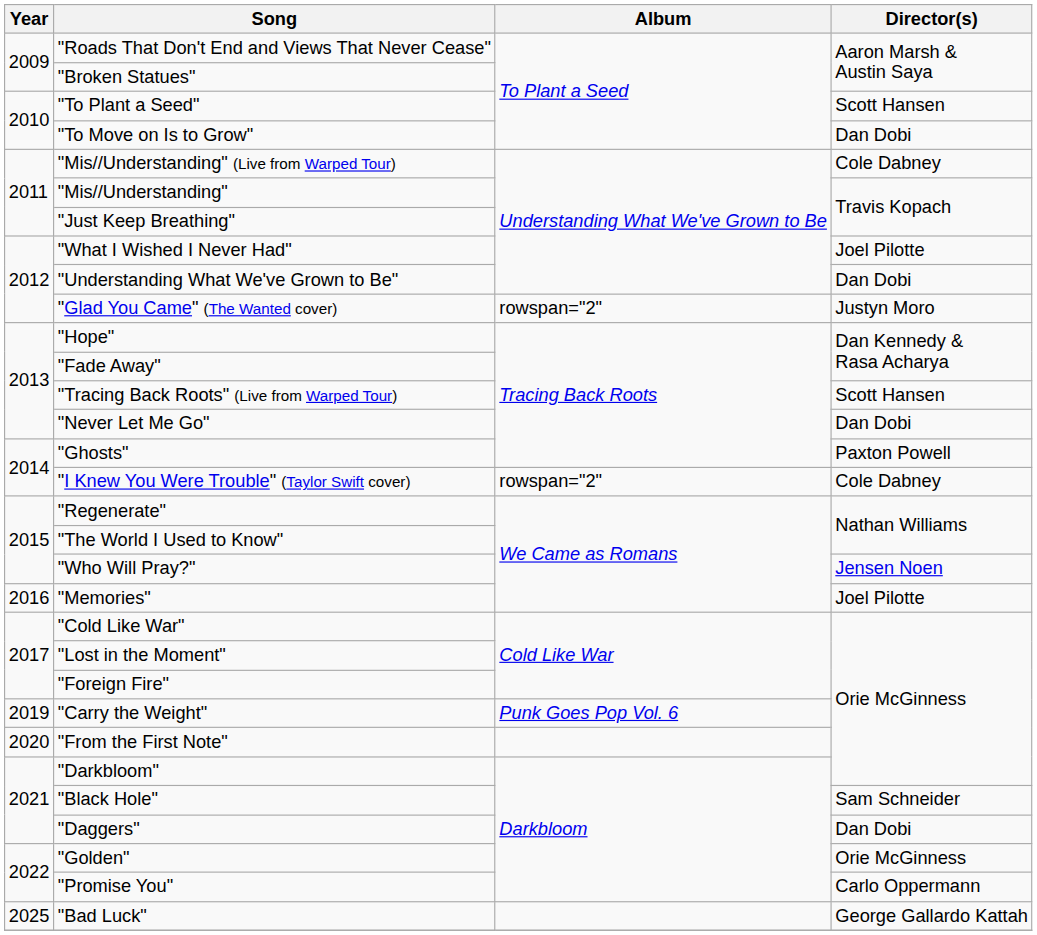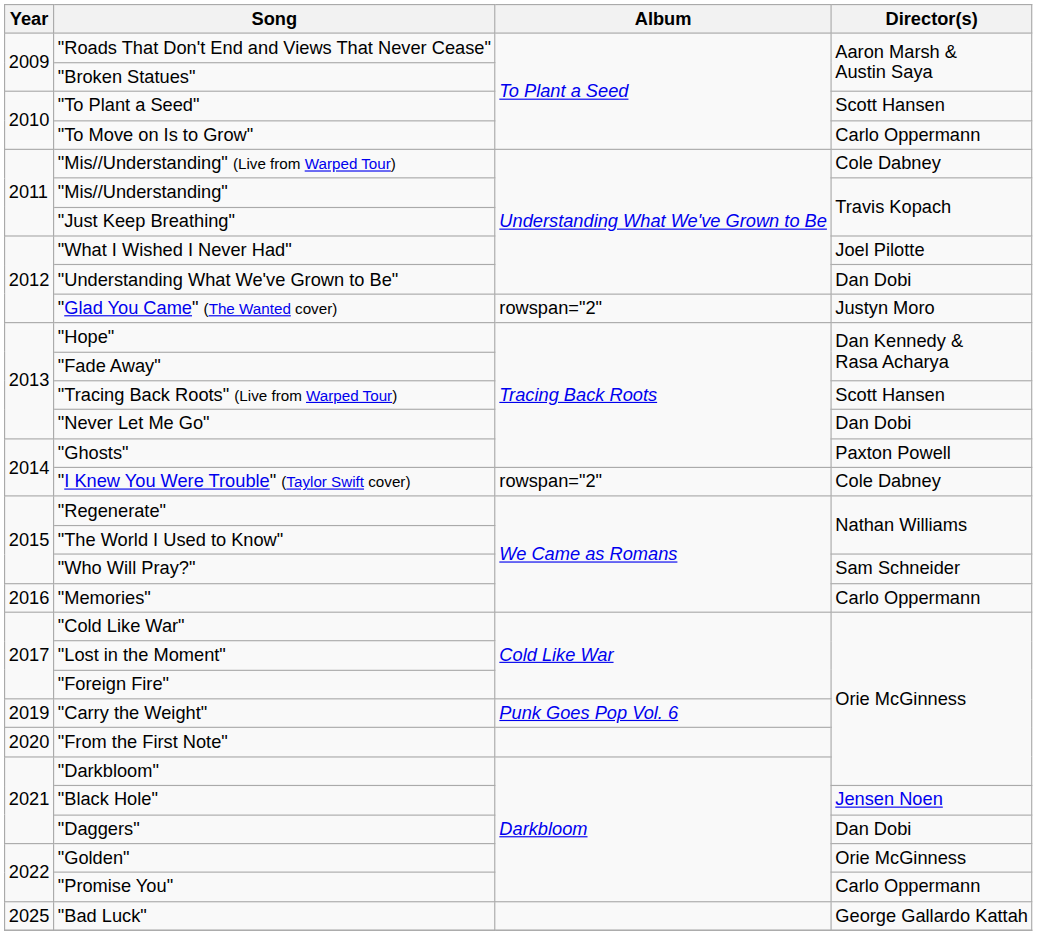(873, 134) Dan Dobi -> (908, 134) Carlo Oppermann
(889, 568) Jensen Noen -> (898, 568) Sam Schneider
(880, 597) Joel Pilotte -> (908, 597) Carlo Oppermann
(898, 800) Sam Schneider -> (889, 800) Jensen Noen
